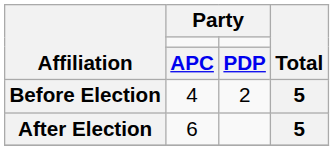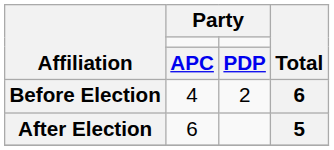(299, 95) 5 -> (299, 95) 6
